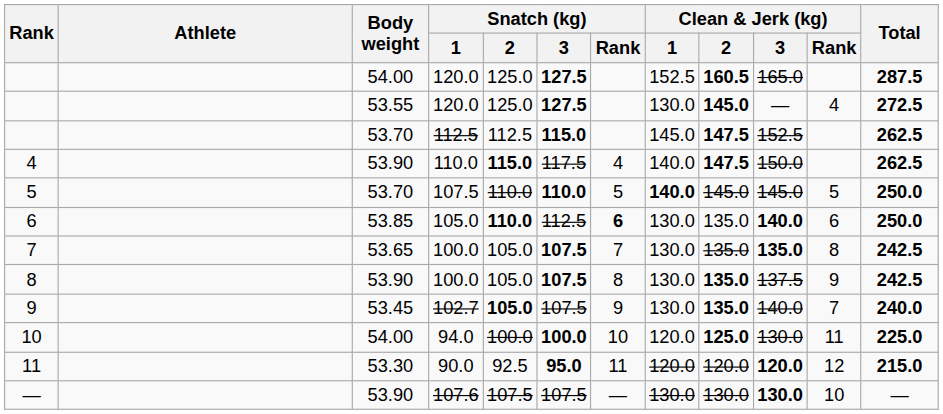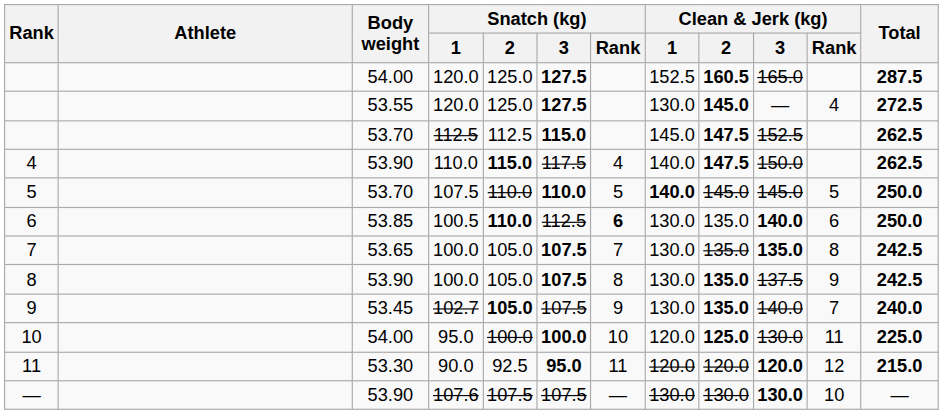(456, 221) 105.0 -> (456, 221) 100.5
(456, 337) 94.0 -> (456, 337) 95.0
